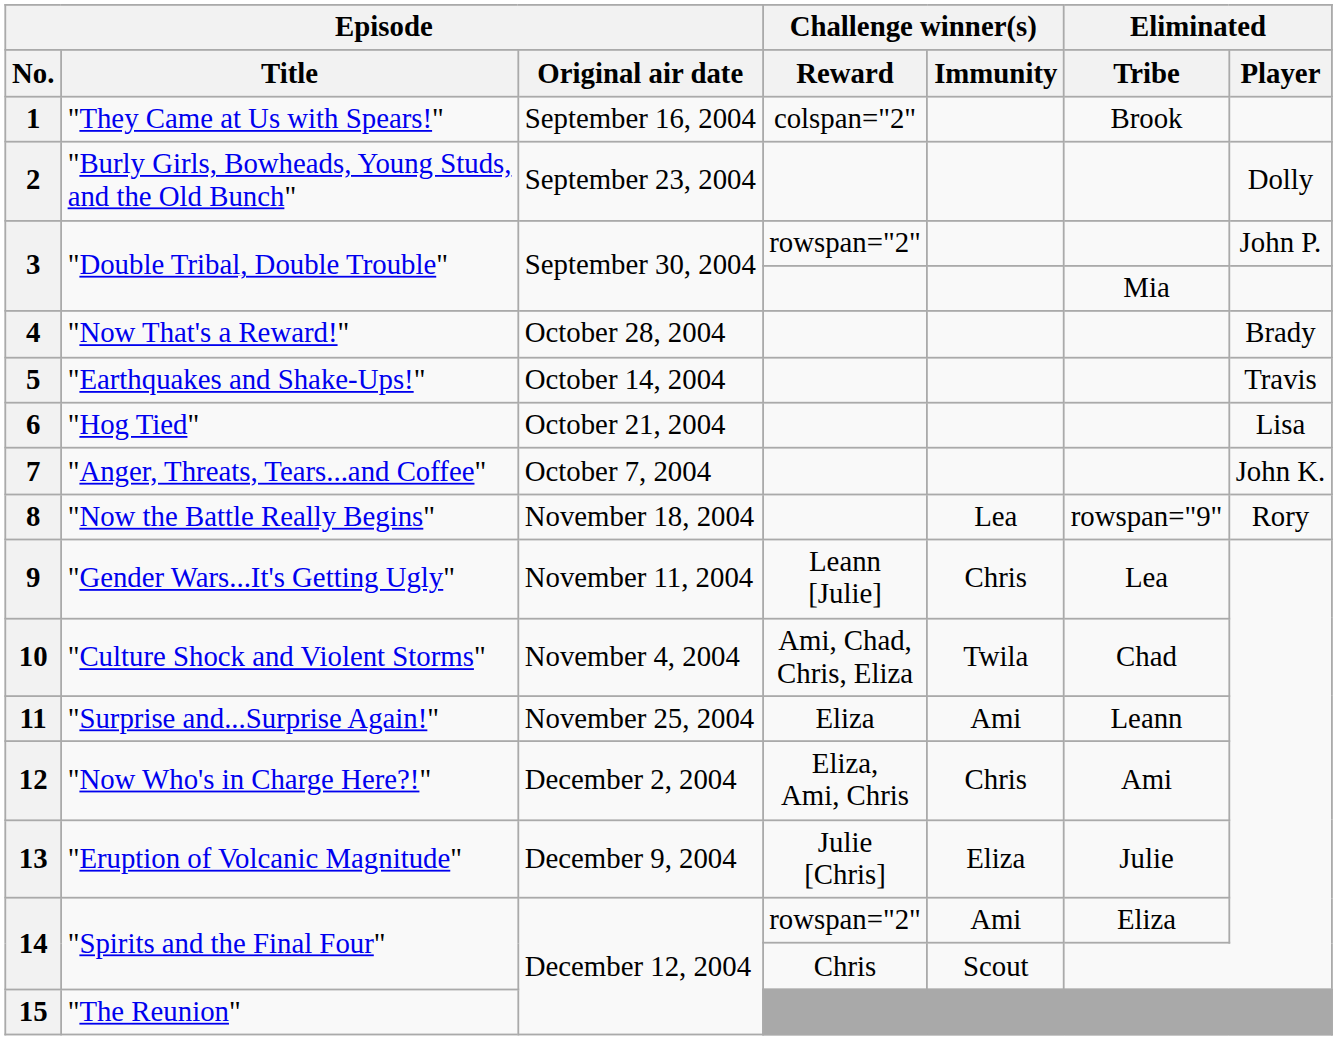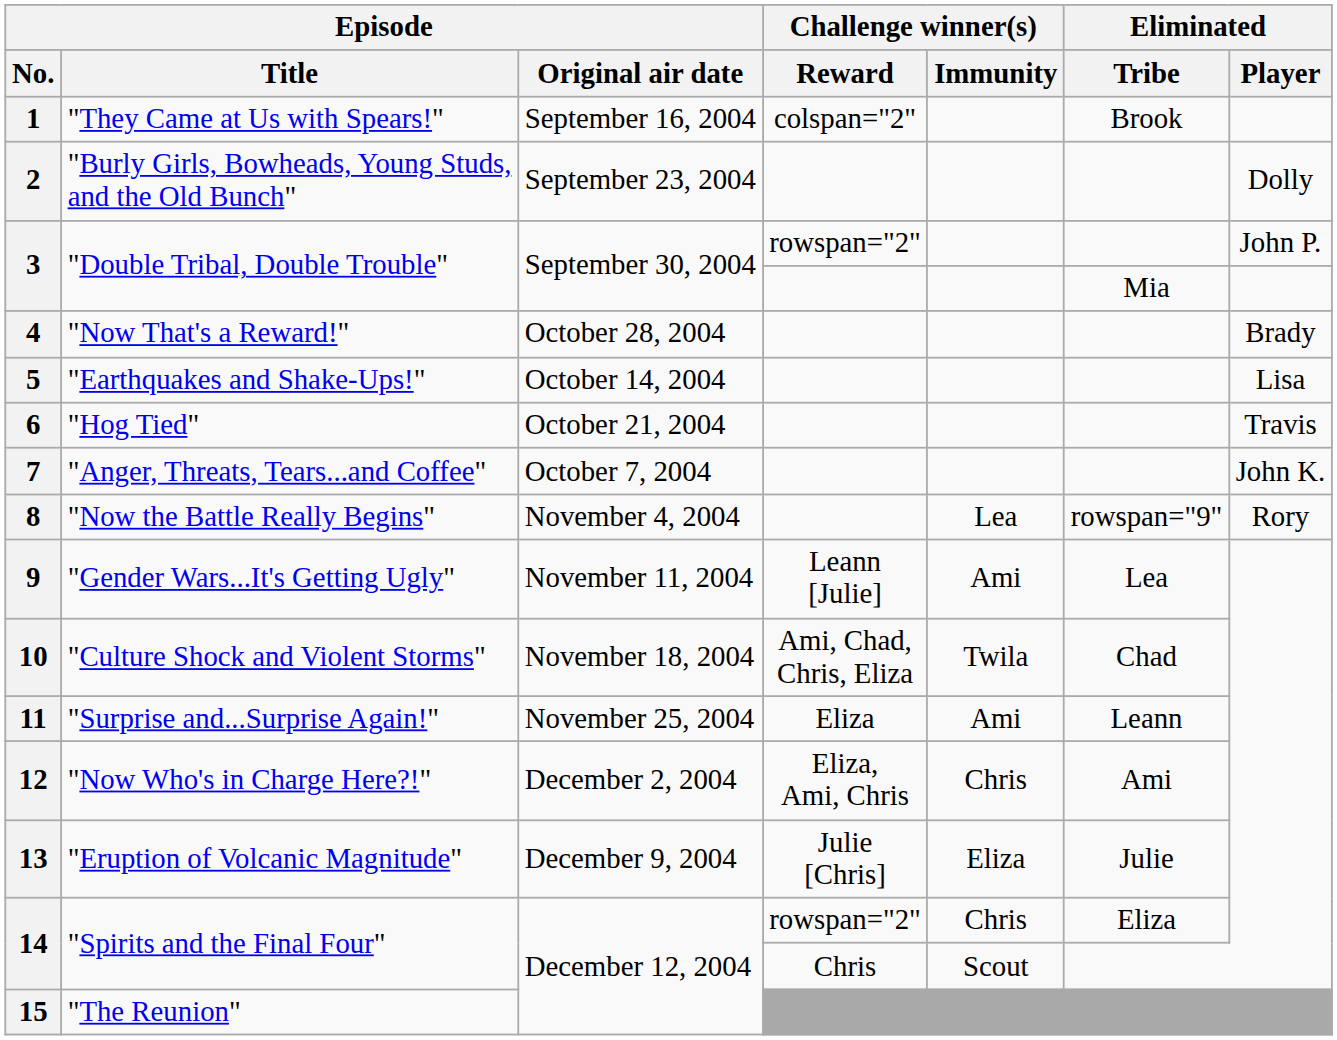(1280, 379) Travis -> (1280, 379) Lisa
(1280, 425) Lisa -> (1280, 425) Travis
(639, 516) November 18, 2004 -> (632, 516) November 4, 2004
(996, 578) Chris -> (996, 578) Ami
(632, 656) November 4, 2004 -> (639, 656) November 18, 2004
(996, 920) Ami -> (996, 920) Chris
